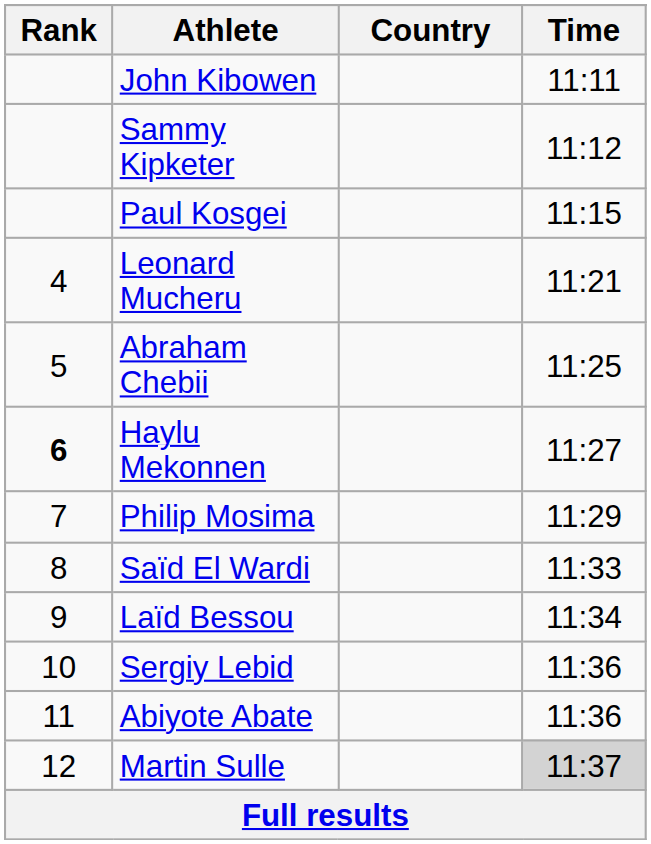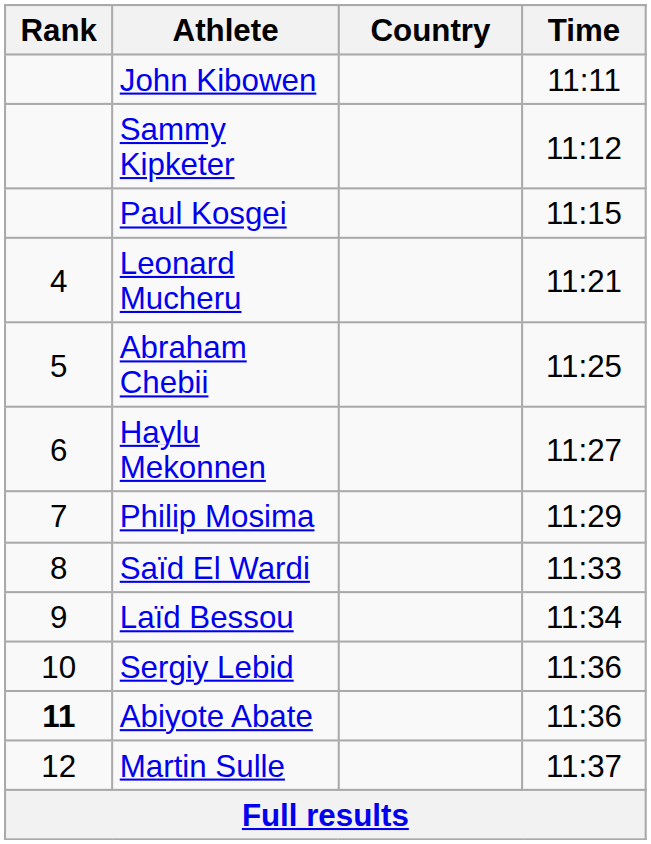(59, 450) bold -> (59, 450) normal
(59, 715) normal -> (59, 715) bold
(584, 765) lightgrey background -> (584, 765) no background
